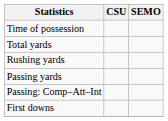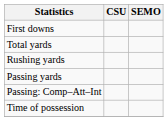rows swapped: (30, 108) <-> (45, 28)
